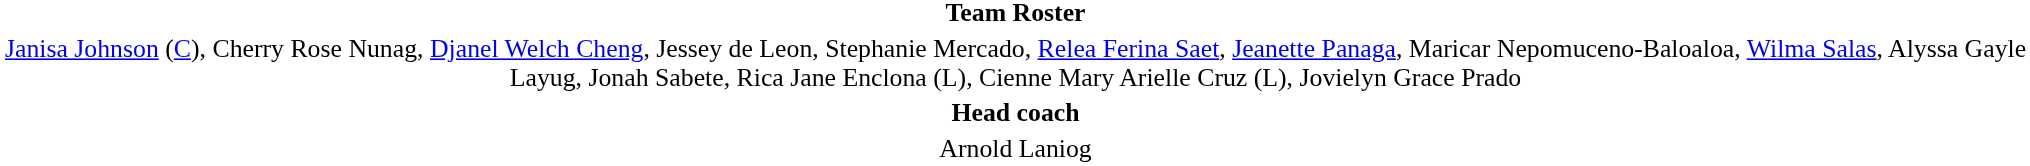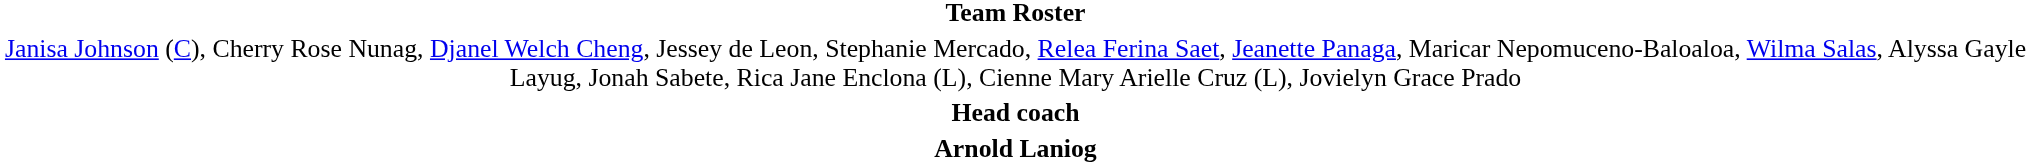(1016, 148) normal -> (1016, 148) bold
